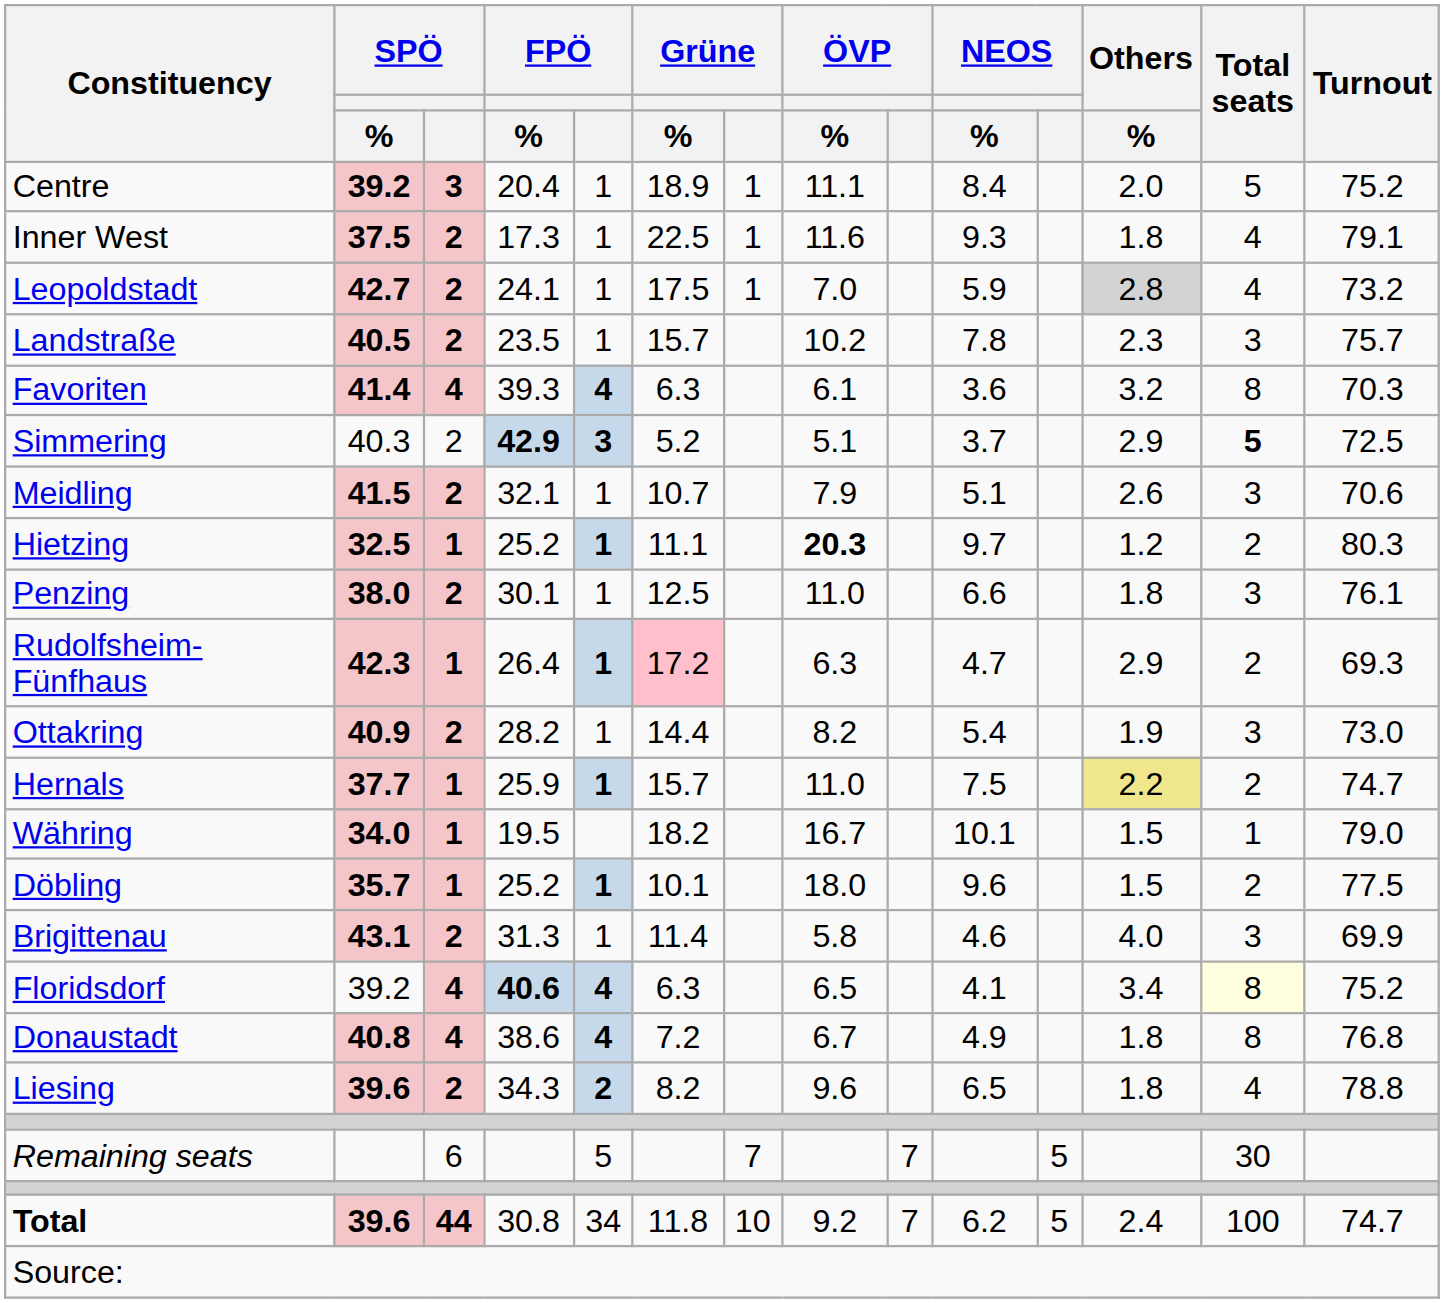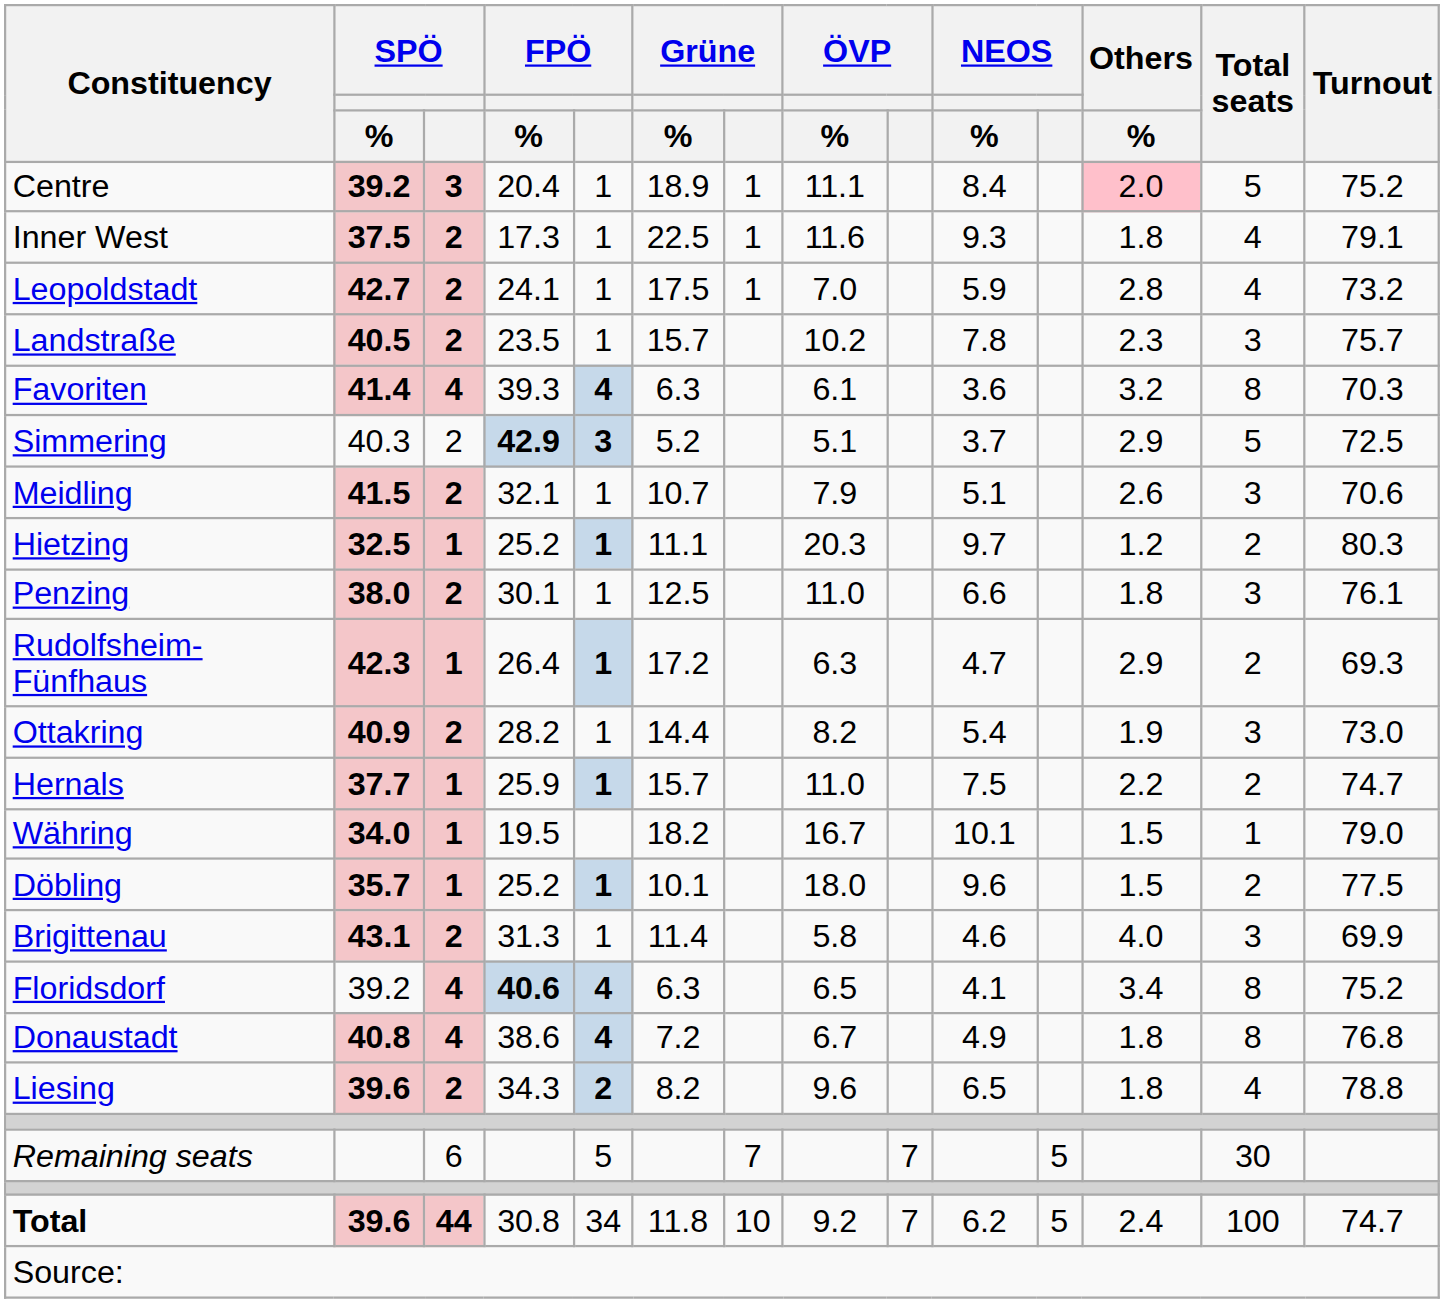(1141, 187) no background -> (1141, 187) pink background
(1141, 289) lightgrey background -> (1141, 289) no background
(1253, 441) bold -> (1253, 441) normal
(835, 543) bold -> (835, 543) normal
(678, 663) pink background -> (678, 663) no background
(1141, 783) khaki background -> (1141, 783) no background
(1253, 987) lightyellow background -> (1253, 987) no background
